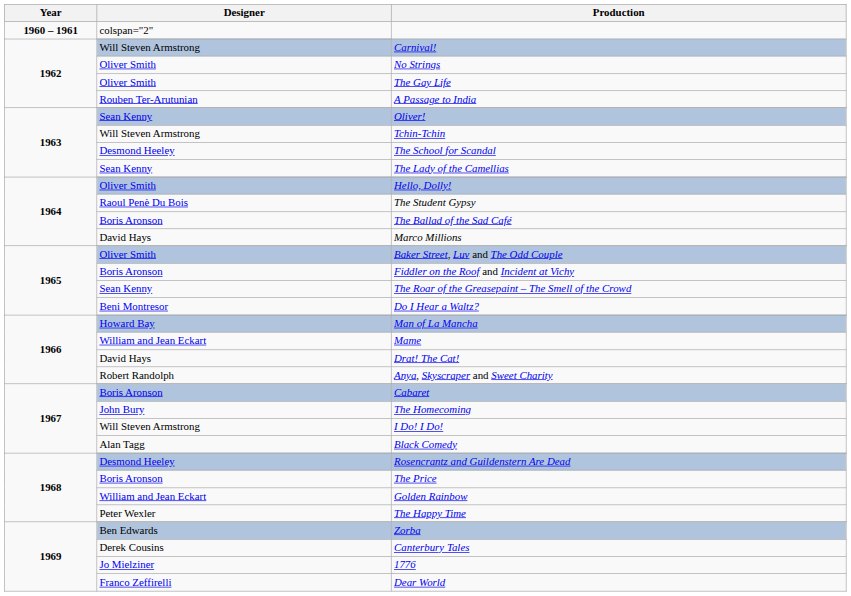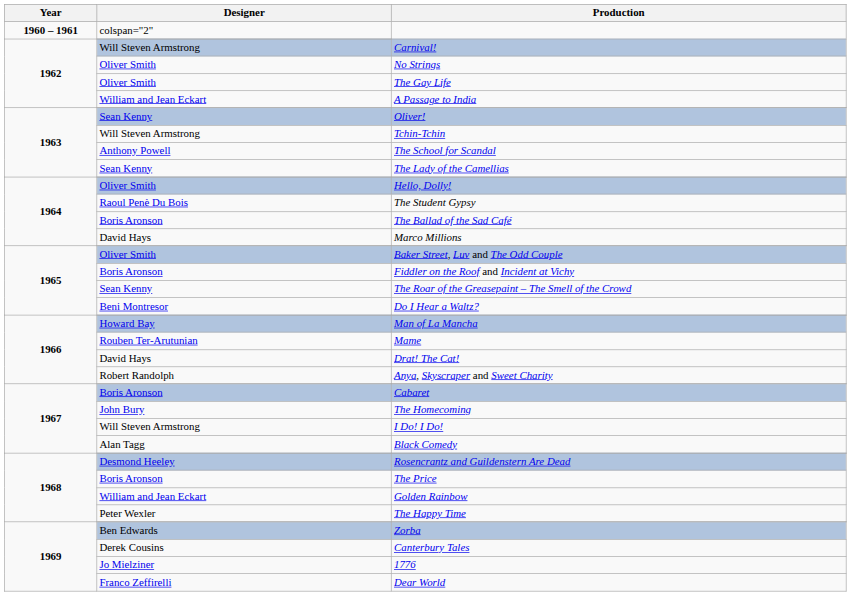(149, 99) Rouben Ter-Arutunian -> (153, 99) William and Jean Eckart
(137, 151) Desmond Heeley -> (135, 151) Anthony Powell
(153, 340) William and Jean Eckart -> (149, 340) Rouben Ter-Arutunian
